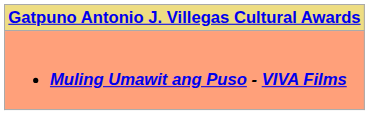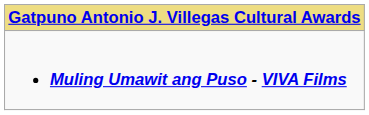(184, 79) lightsalmon background -> (184, 79) no background
